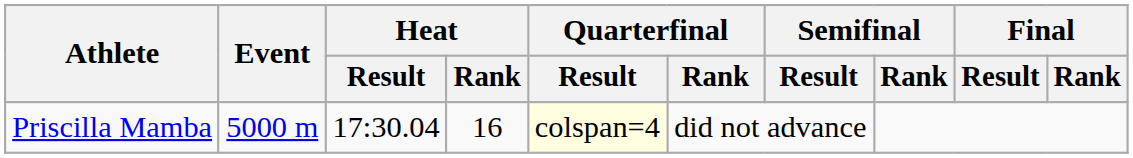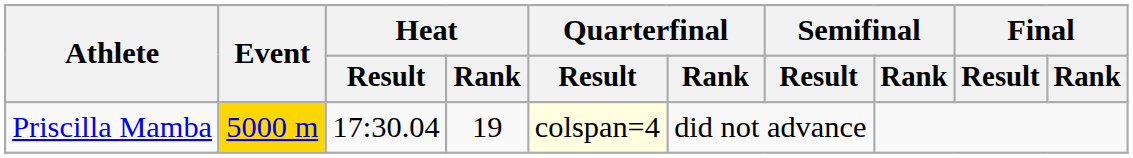(272, 127) no background -> (272, 127) gold background
(487, 127) 16 -> (487, 127) 19
